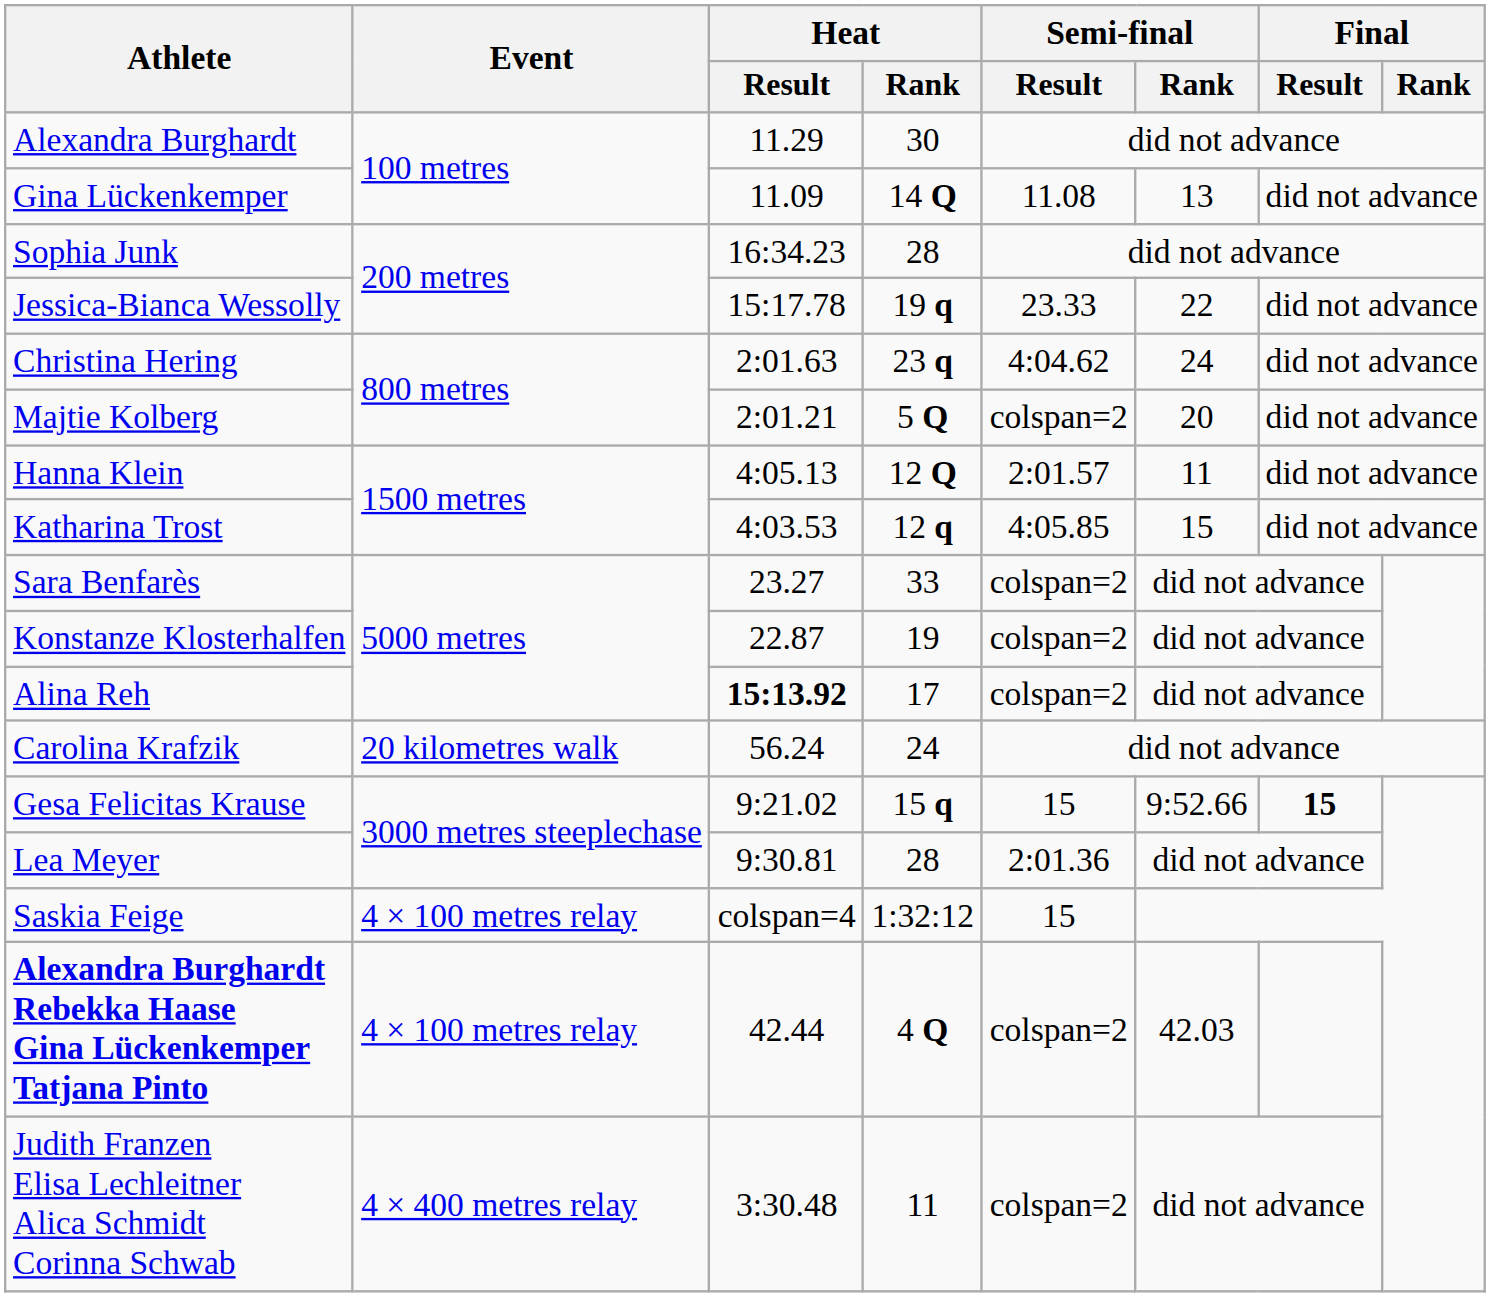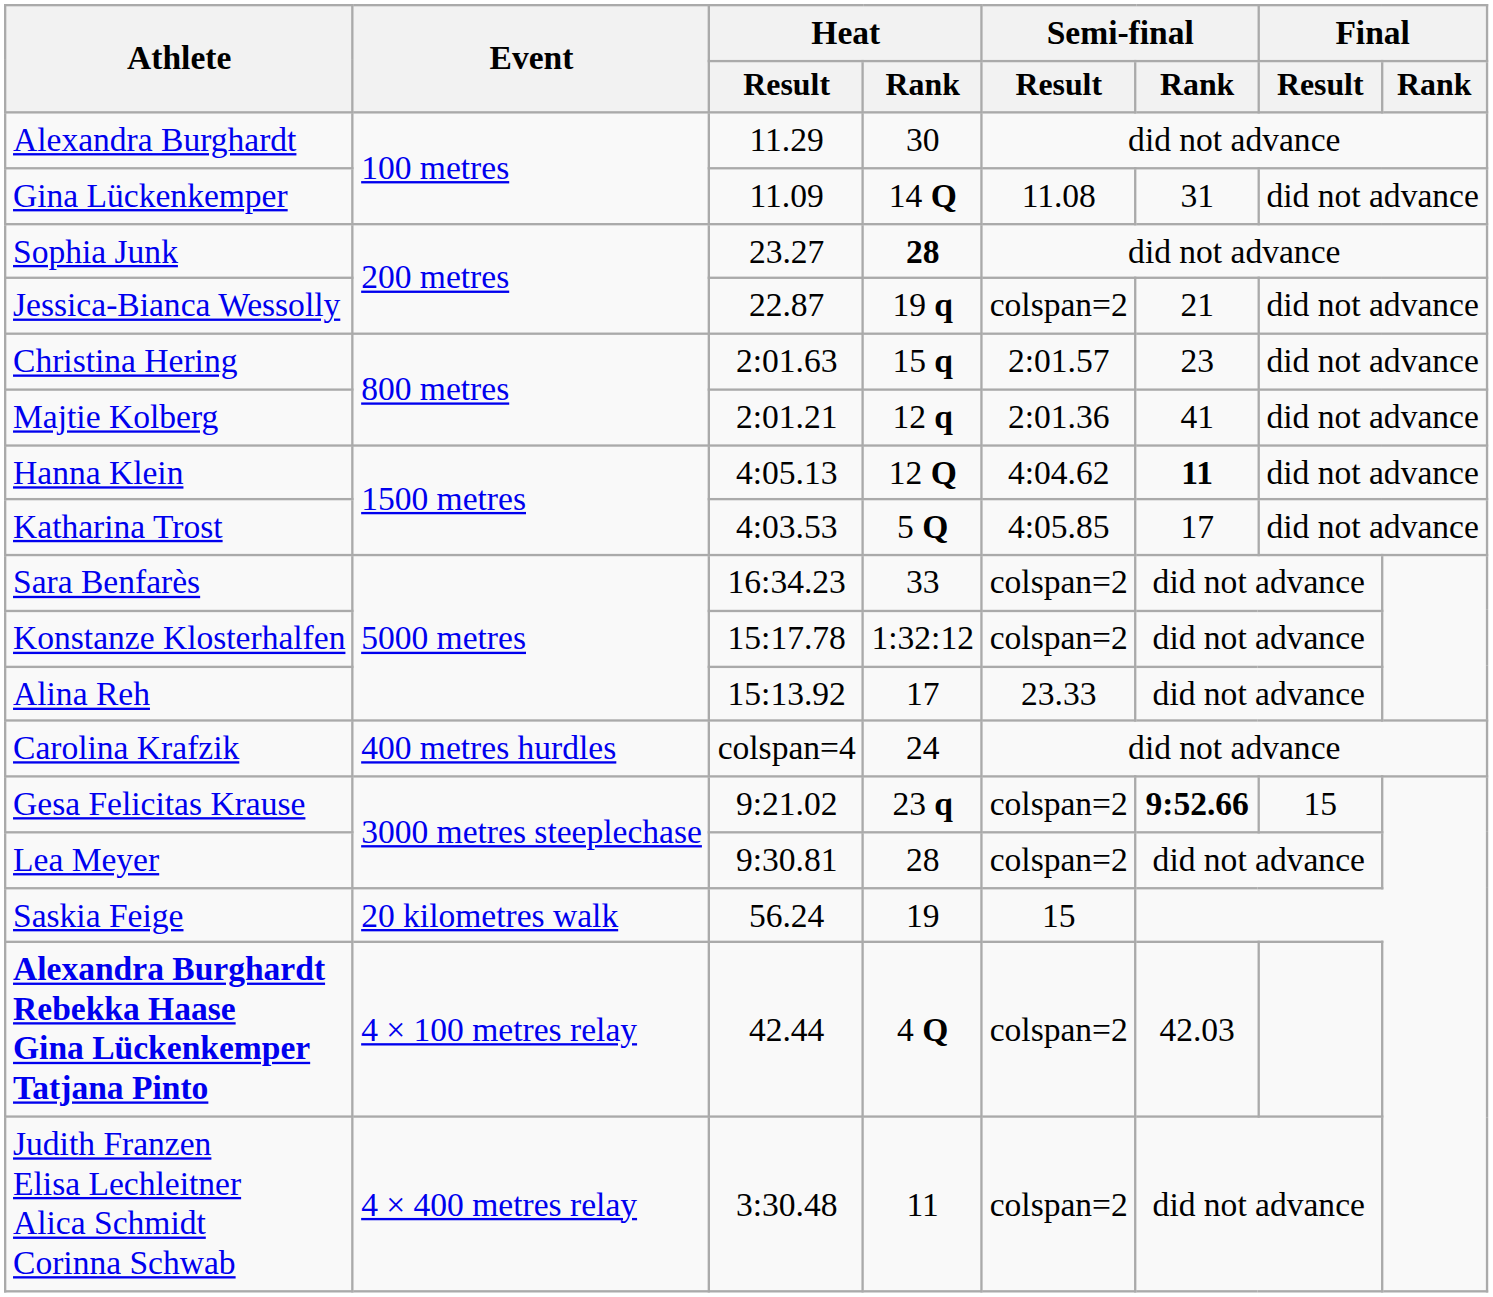(1197, 195) 13 -> (1197, 195) 31
(787, 250) 16:34.23 -> (787, 250) 23.27
(923, 250) normal -> (923, 250) bold
(787, 306) 15:17.78 -> (787, 306) 22.87
(1059, 306) 23.33 -> (1059, 306) colspan=2
(1197, 306) 22 -> (1197, 306) 21
(923, 361) 23 q -> (923, 361) 15 q
(1059, 361) 4:04.62 -> (1059, 361) 2:01.57
(1197, 361) 24 -> (1197, 361) 23
(923, 416) 5 Q -> (923, 416) 12 q
(1059, 416) colspan=2 -> (1059, 416) 2:01.36
(1197, 416) 20 -> (1197, 416) 41
(1059, 472) 2:01.57 -> (1059, 472) 4:04.62
(1197, 472) normal -> (1197, 472) bold
(923, 527) 12 q -> (923, 527) 5 Q
(1197, 527) 15 -> (1197, 527) 17
(787, 582) 23.27 -> (787, 582) 16:34.23
(787, 638) 22.87 -> (787, 638) 15:17.78
(923, 638) 19 -> (923, 638) 1:32:12
(787, 693) bold -> (787, 693) normal
(1059, 693) colspan=2 -> (1059, 693) 23.33
(490, 748) 20 kilometres walk -> (489, 748) 400 metres hurdles
(787, 748) 56.24 -> (787, 748) colspan=4
(923, 804) 15 q -> (923, 804) 23 q
(1059, 804) 15 -> (1059, 804) colspan=2
(1197, 804) normal -> (1197, 804) bold
(1320, 804) bold -> (1320, 804) normal
(1059, 859) 2:01.36 -> (1059, 859) colspan=2
(499, 914) 4 × 100 metres relay -> (490, 914) 20 kilometres walk
(787, 914) colspan=4 -> (787, 914) 56.24
(923, 914) 1:32:12 -> (923, 914) 19
